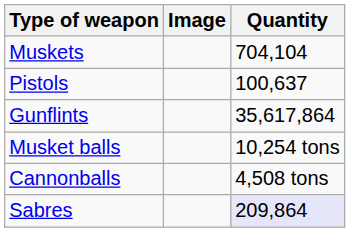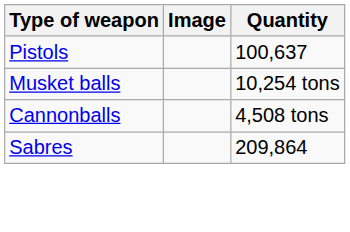- row: (46, 52)
- row: (49, 115)
(271, 210) lavender background -> (271, 147) no background
